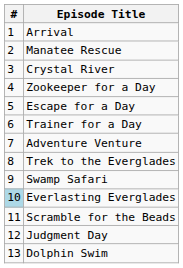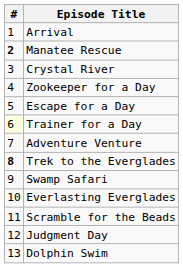(11, 51) normal -> (11, 51) bold
(11, 124) no background -> (11, 124) lightyellow background
(11, 161) normal -> (11, 161) bold
(14, 198) lightblue background -> (14, 198) no background
